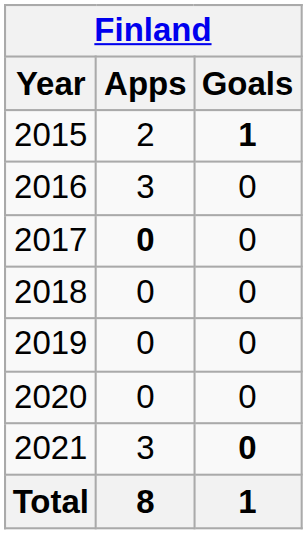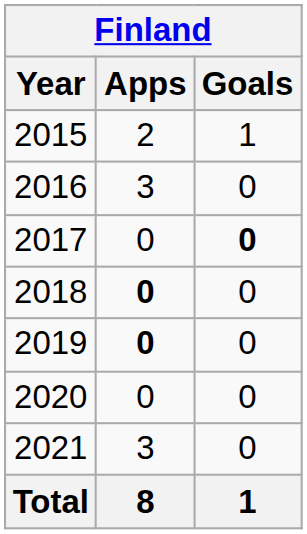(247, 135) bold -> (247, 135) normal
(145, 239) bold -> (145, 239) normal
(247, 239) normal -> (247, 239) bold
(145, 291) normal -> (145, 291) bold
(145, 344) normal -> (145, 344) bold
(247, 448) bold -> (247, 448) normal
